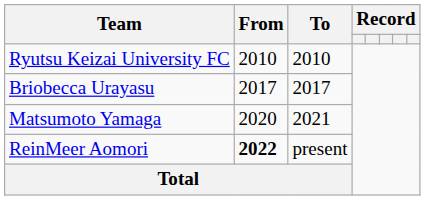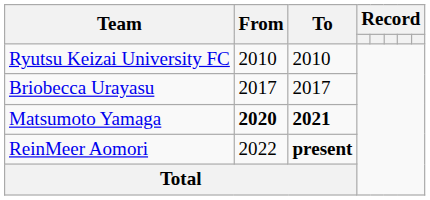(258, 118) normal -> (258, 118) bold
(312, 118) normal -> (312, 118) bold
(258, 149) bold -> (258, 149) normal
(320, 149) normal -> (322, 149) bold
